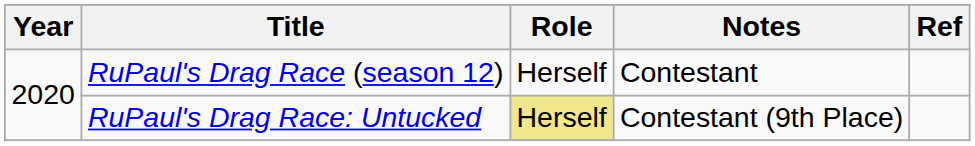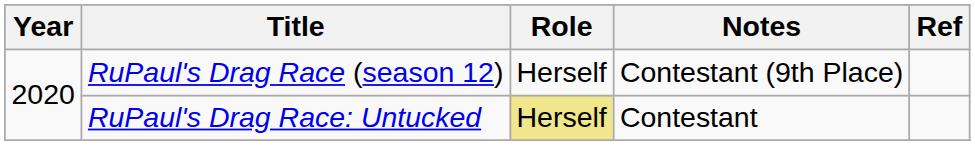(689, 72) Contestant -> (762, 72) Contestant (9th Place)
(762, 117) Contestant (9th Place) -> (689, 117) Contestant
